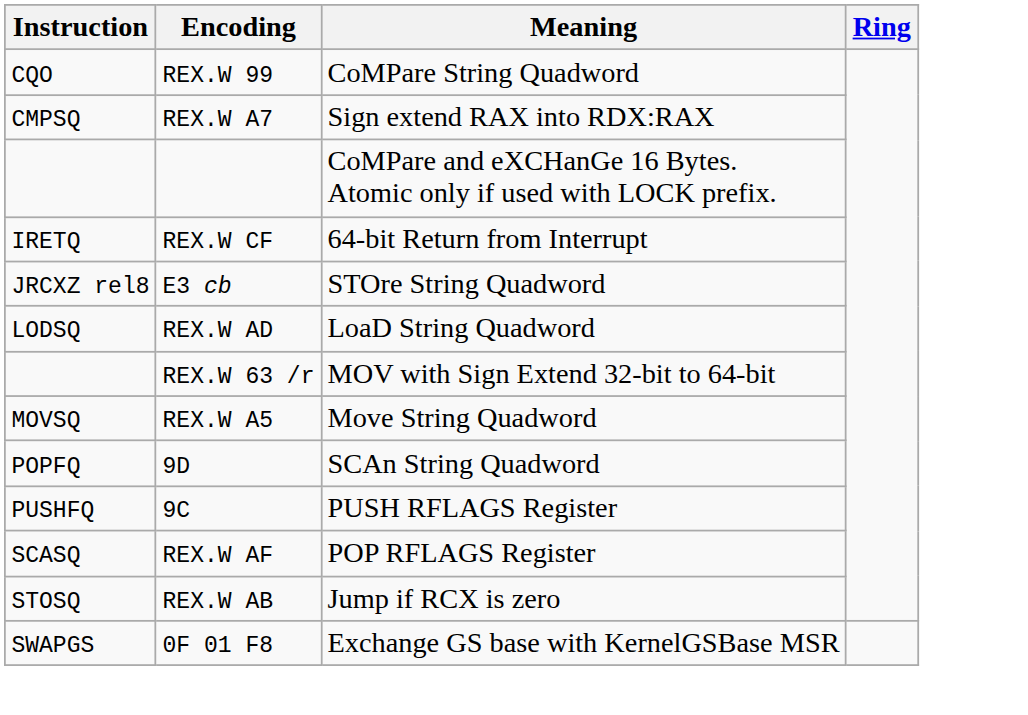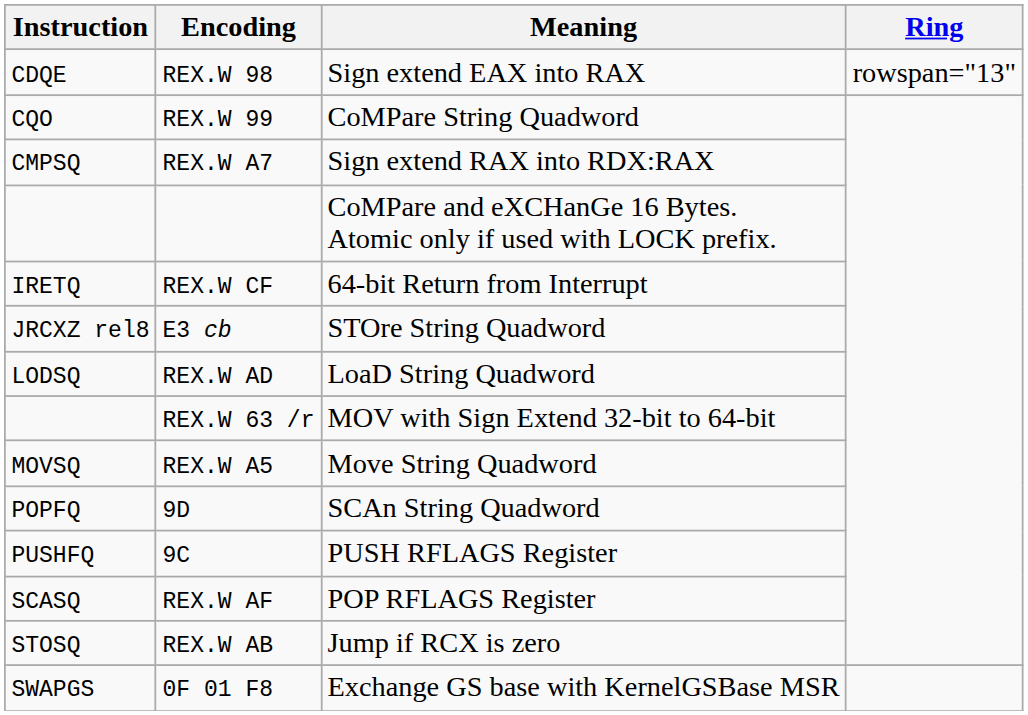+ row: (218, 75)
